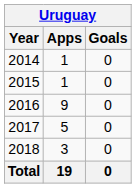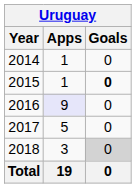(108, 82) normal -> (108, 82) bold
(64, 104) no background -> (64, 104) lavender background
(108, 149) no background -> (108, 149) lightgrey background
